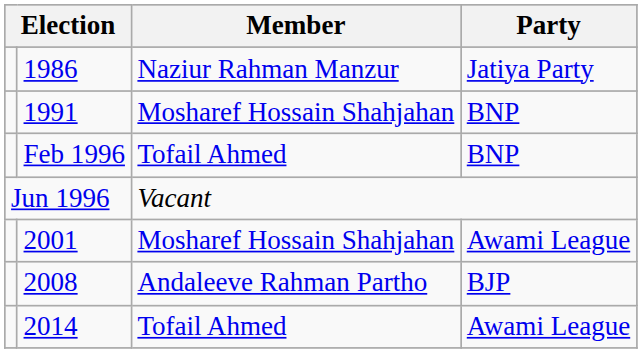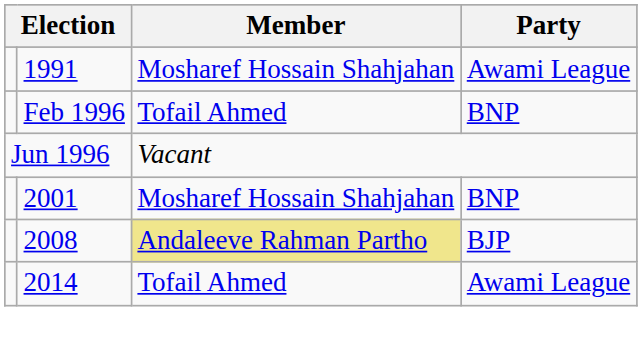- row: (51, 68)
(493, 111) BNP -> (548, 68) Awami League
(548, 240) Awami League -> (493, 197) BNP
(282, 283) no background -> (282, 240) khaki background
